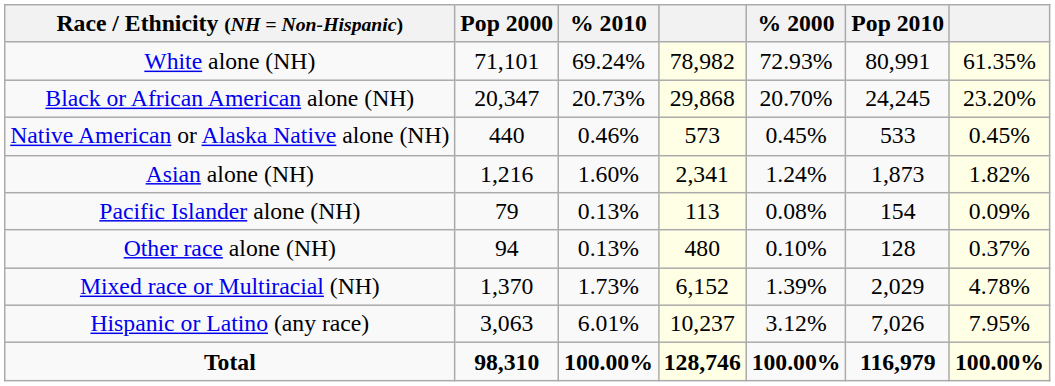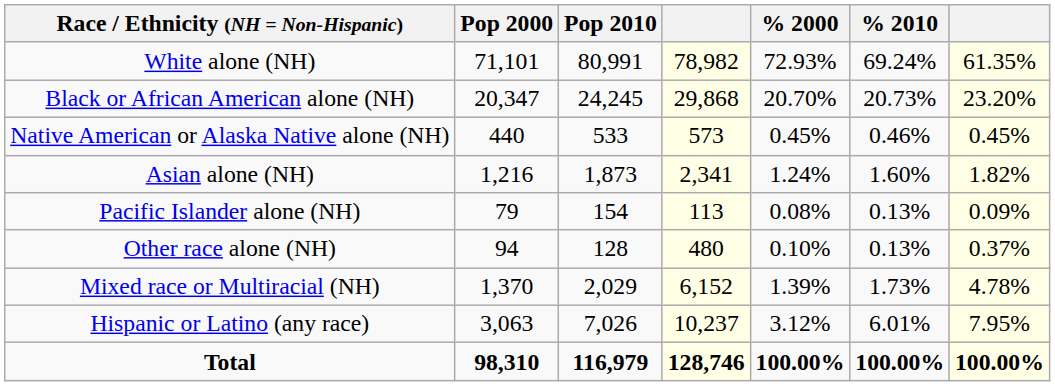columns swapped: (898, 23) <-> (608, 23)
